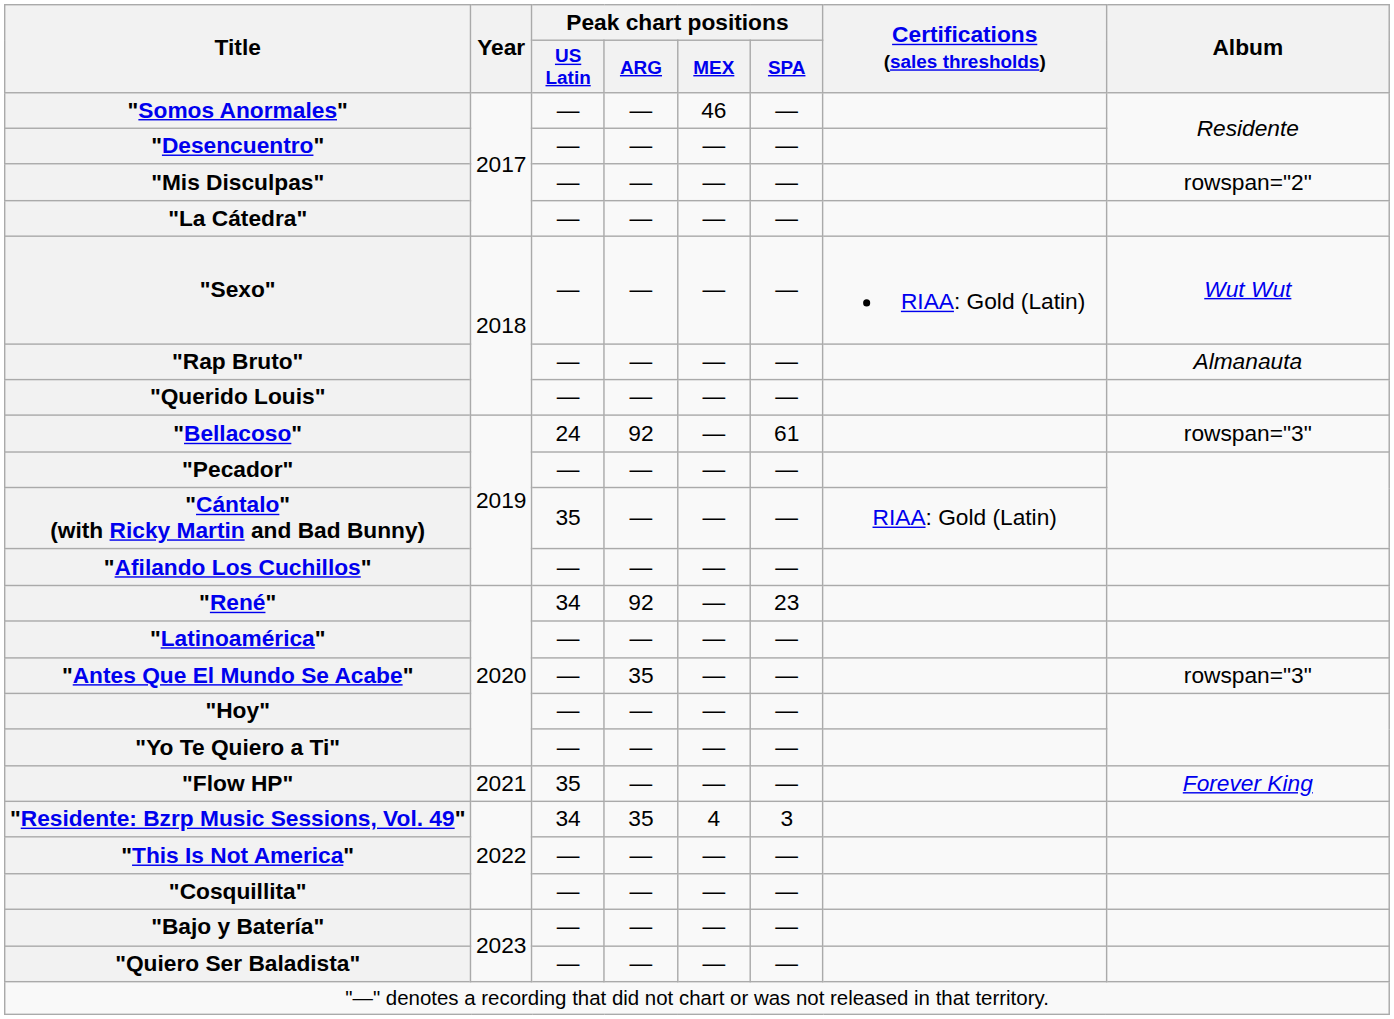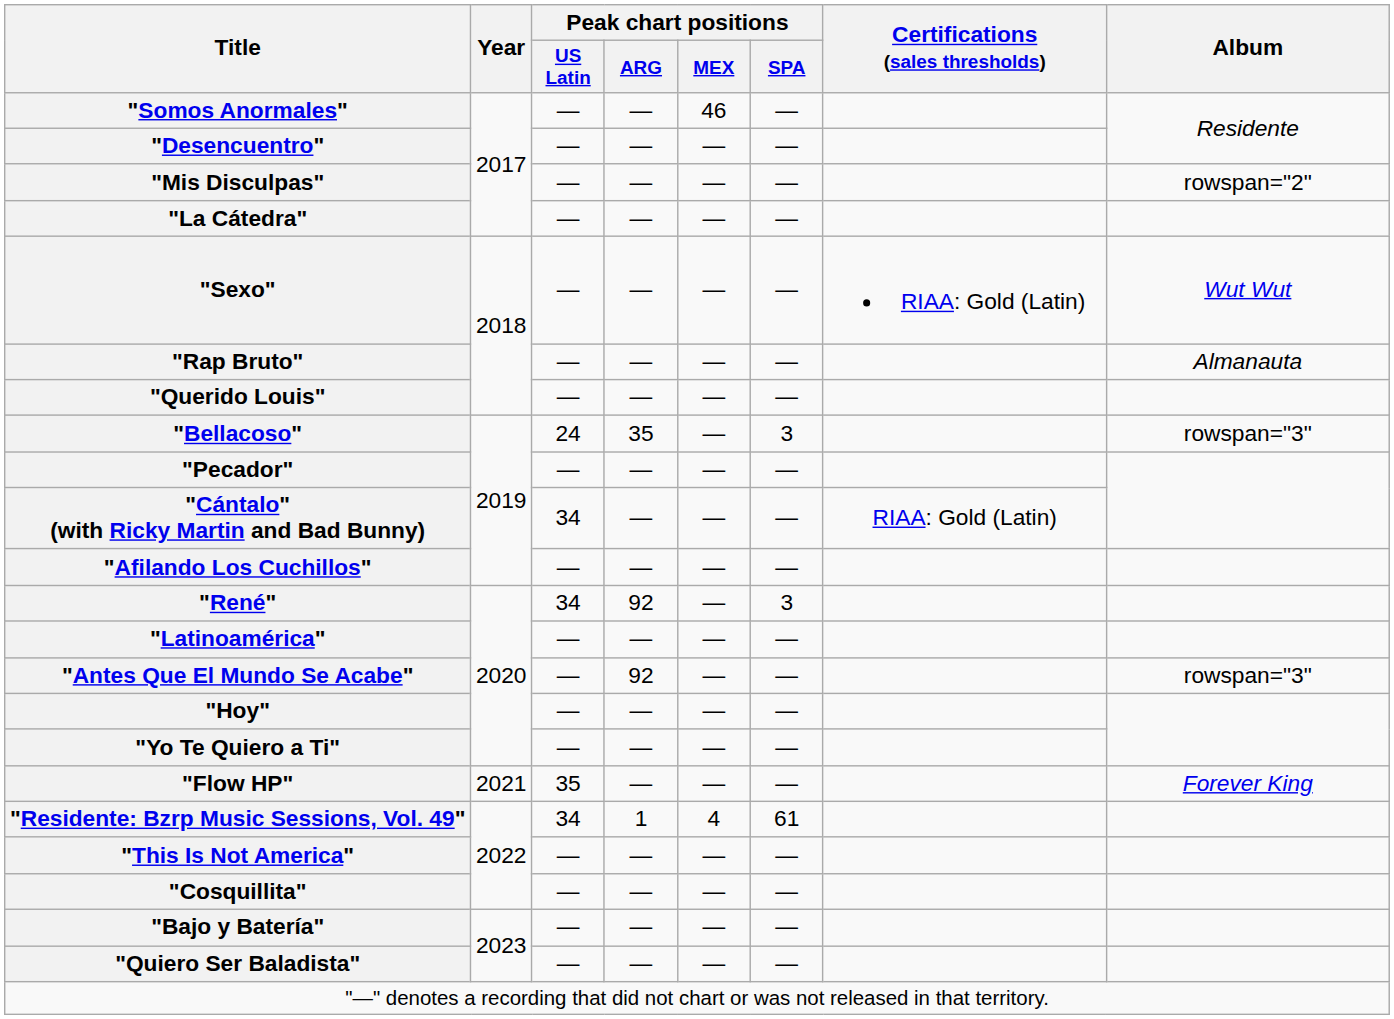(641, 433) 92 -> (641, 433) 35
(787, 433) 61 -> (787, 433) 3
(568, 518) 35 -> (568, 518) 34
(787, 603) 23 -> (787, 603) 3
(641, 675) 35 -> (641, 675) 92
(641, 819) 35 -> (641, 819) 1
(787, 819) 3 -> (787, 819) 61
